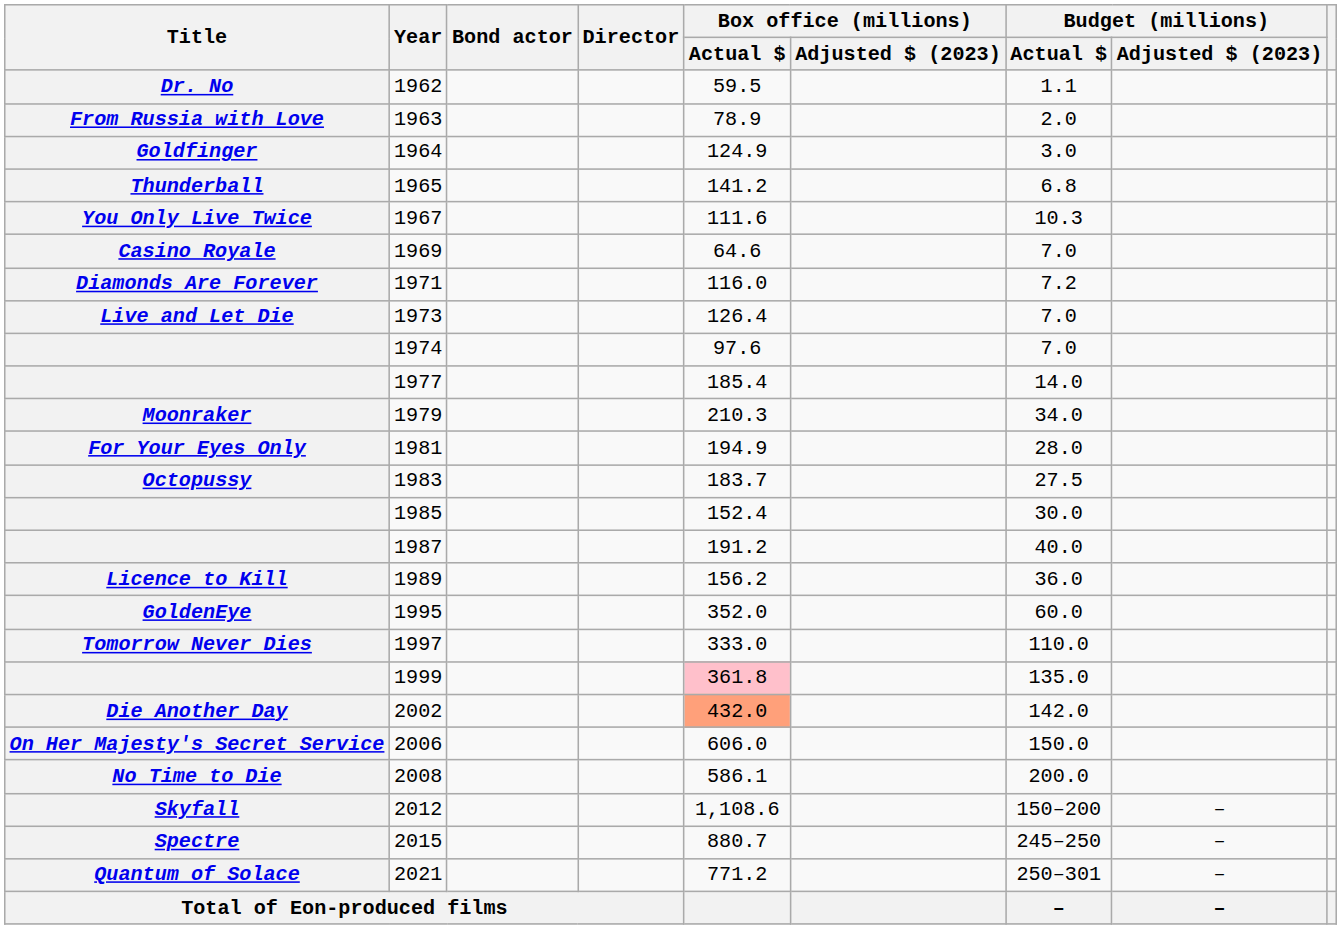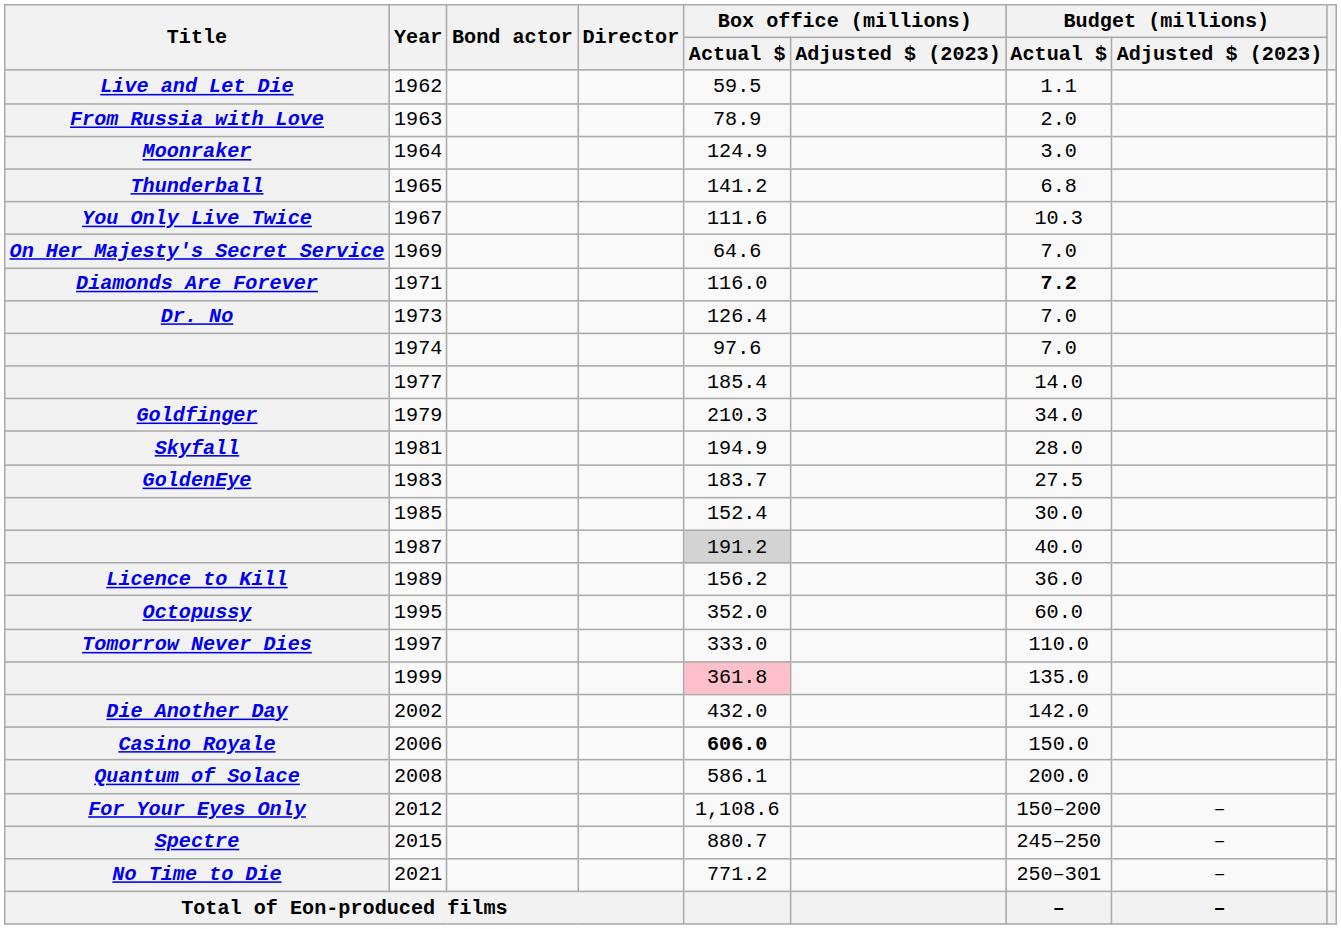(197, 87) Dr. No -> (197, 87) Live and Let Die
(197, 153) Goldfinger -> (197, 153) Moonraker
(197, 251) Casino Royale -> (197, 251) On Her Majesty's Secret Service
(1059, 284) normal -> (1059, 284) bold
(197, 317) Live and Let Die -> (197, 317) Dr. No
(197, 415) Moonraker -> (197, 415) Goldfinger
(197, 448) For Your Eyes Only -> (197, 448) Skyfall
(197, 481) Octopussy -> (197, 481) GoldenEye
(737, 547) no background -> (737, 547) lightgrey background
(197, 612) GoldenEye -> (197, 612) Octopussy
(737, 711) lightsalmon background -> (737, 711) no background
(197, 744) On Her Majesty's Secret Service -> (197, 744) Casino Royale
(737, 744) normal -> (737, 744) bold
(197, 777) No Time to Die -> (197, 777) Quantum of Solace
(197, 809) Skyfall -> (197, 809) For Your Eyes Only
(197, 875) Quantum of Solace -> (197, 875) No Time to Die
